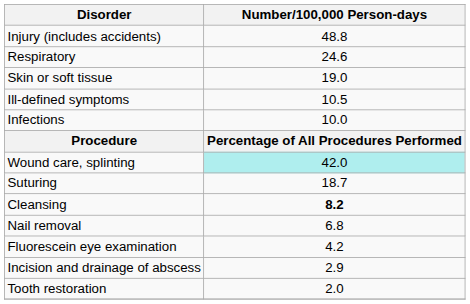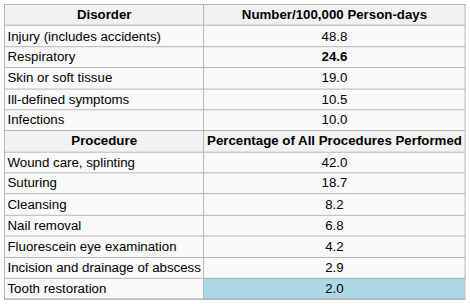(334, 57) normal -> (334, 57) bold
(334, 162) paleturquoise background -> (334, 162) no background
(334, 204) bold -> (334, 204) normal
(334, 288) no background -> (334, 288) lightblue background
